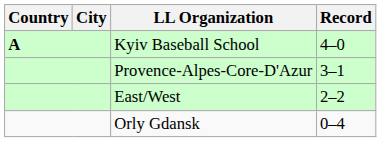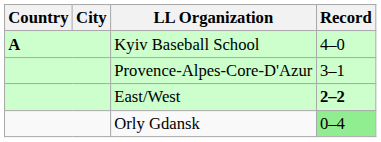(332, 96) normal -> (332, 96) bold
(332, 123) no background -> (332, 123) lightgreen background
